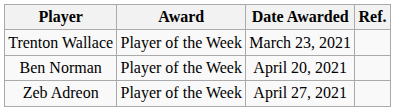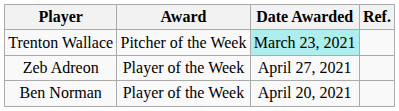(181, 42) Player of the Week -> (183, 42) Pitcher of the Week
(300, 42) no background -> (305, 42) paleturquoise background
rows swapped: (61, 67) <-> (61, 93)
